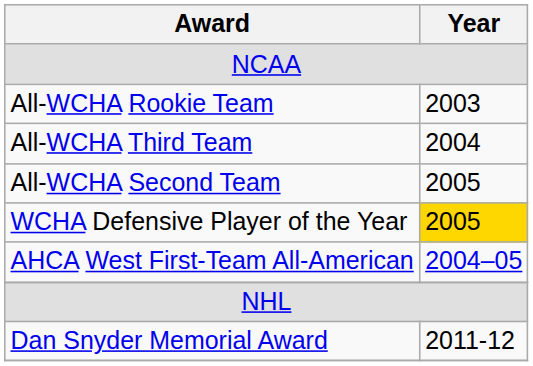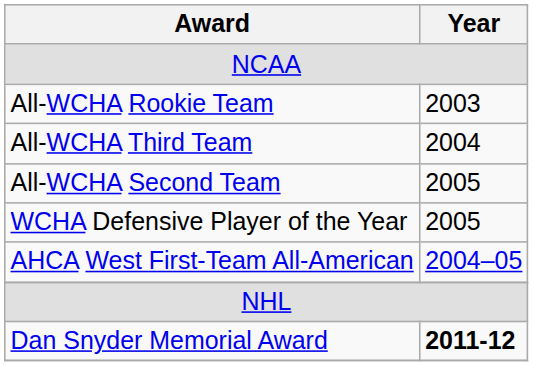(453, 222) gold background -> (453, 222) no background
(470, 340) normal -> (470, 340) bold
